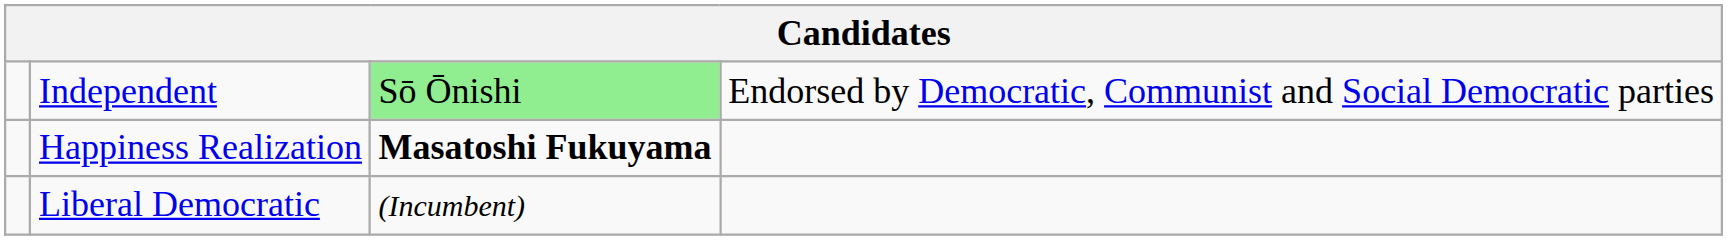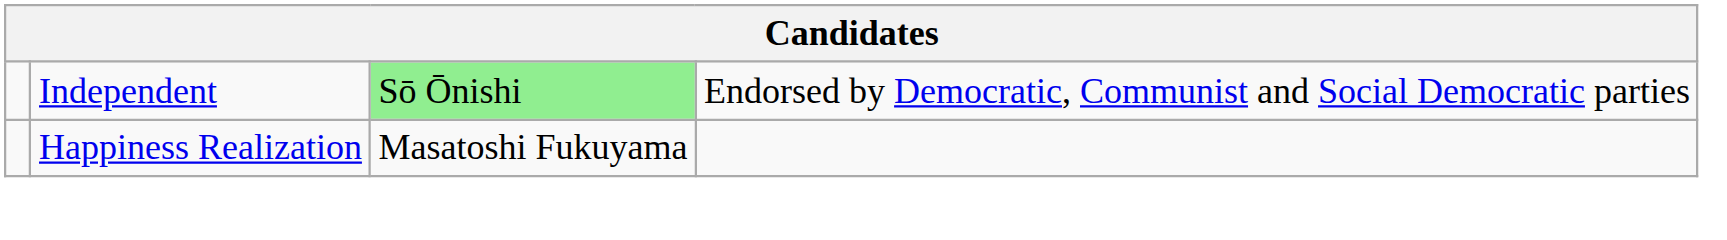(545, 147) bold -> (533, 147) normal
- row: (179, 204)
